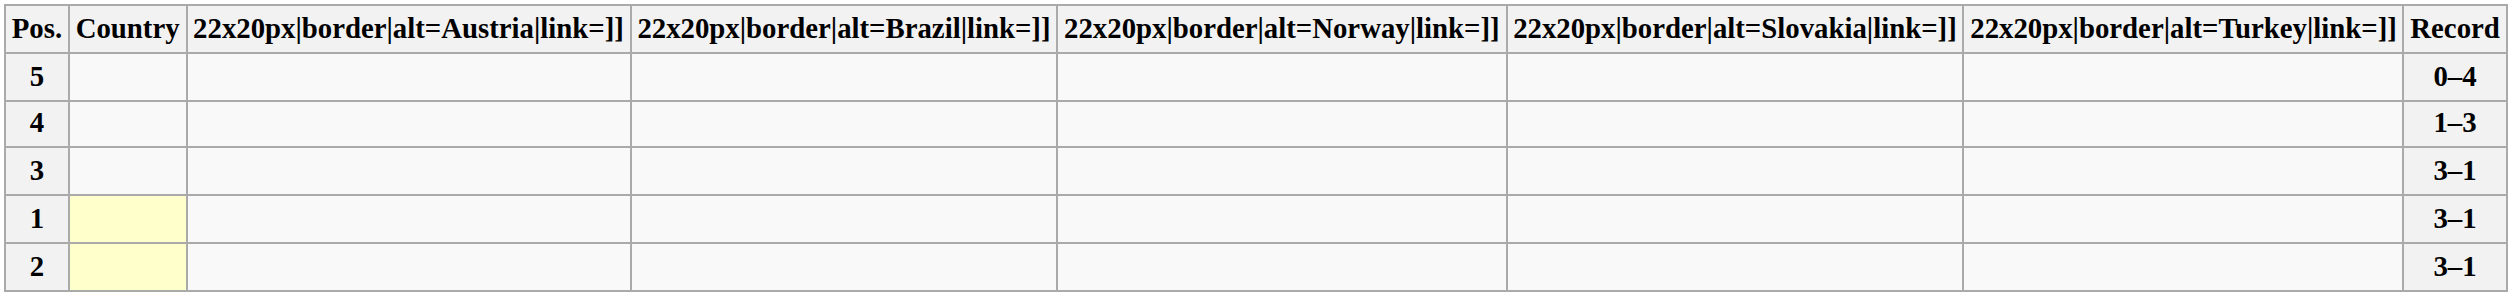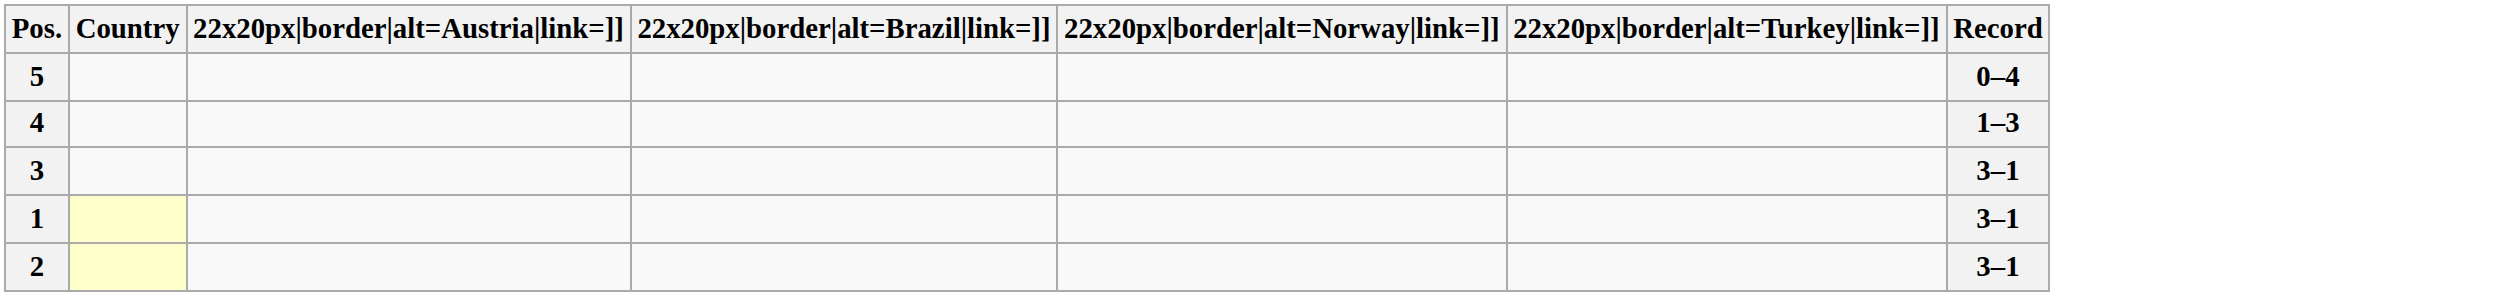- column: (1735, 28)
